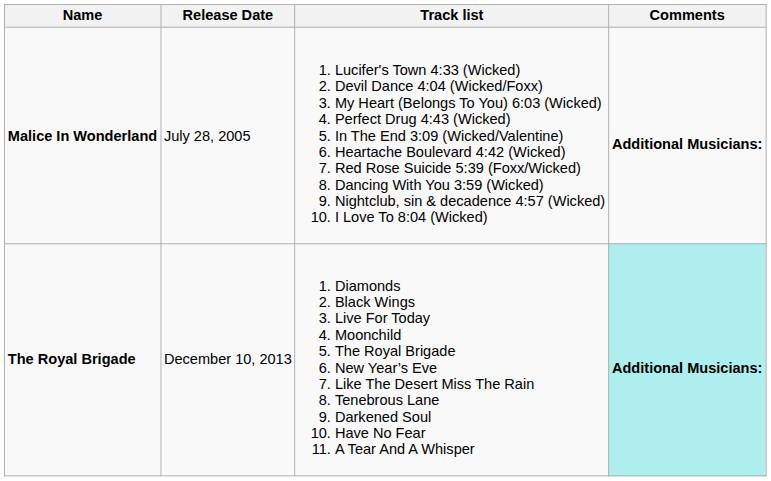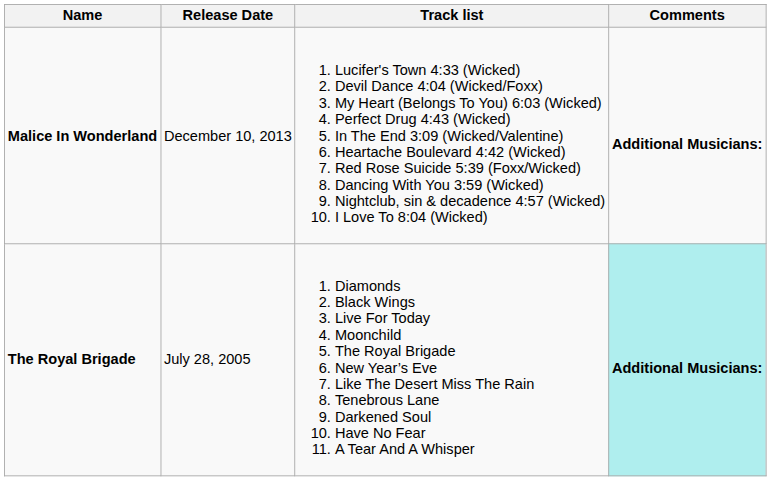(207, 135) July 28, 2005 -> (228, 135) December 10, 2013
(228, 359) December 10, 2013 -> (207, 359) July 28, 2005
